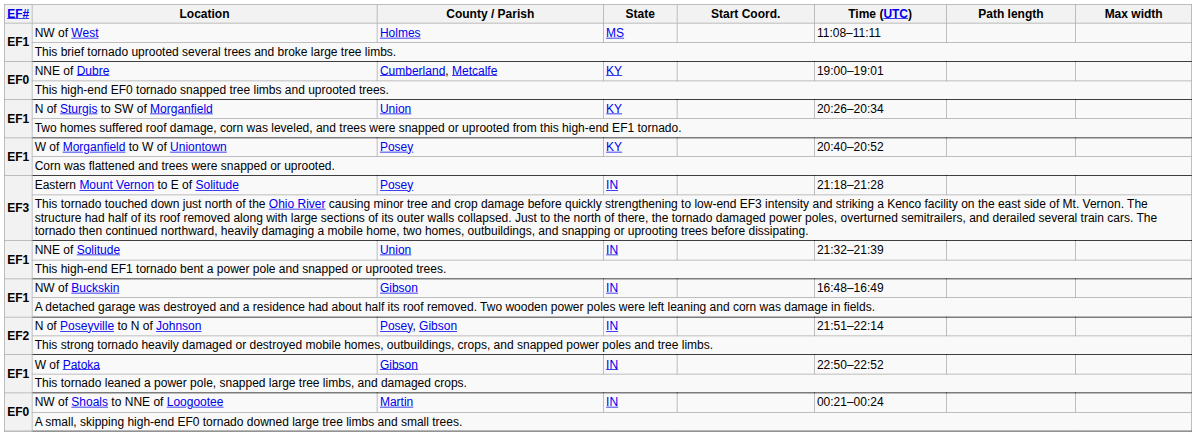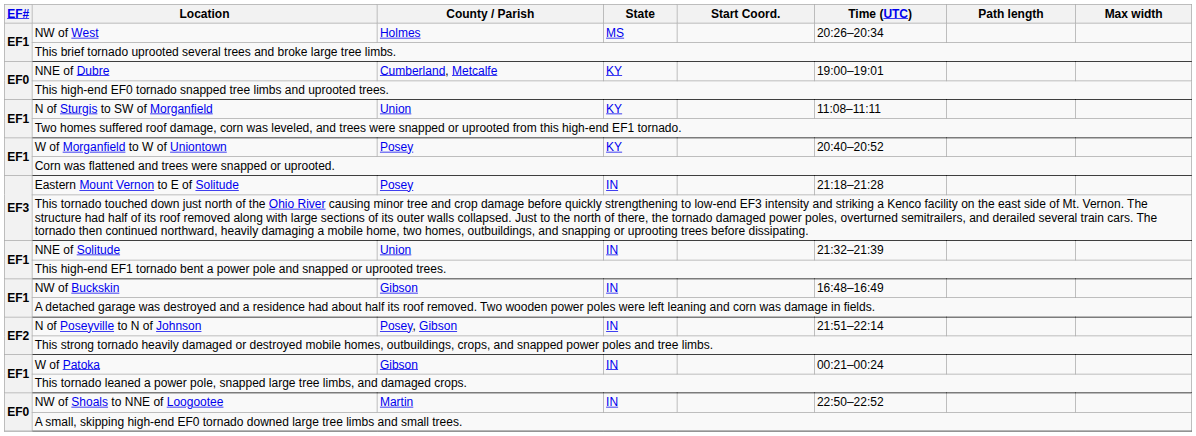(849, 33) 11:08–11:11 -> (850, 33) 20:26–20:34
(850, 109) 20:26–20:34 -> (849, 109) 11:08–11:11
(850, 364) 22:50–22:52 -> (850, 364) 00:21–00:24
(850, 402) 00:21–00:24 -> (850, 402) 22:50–22:52
